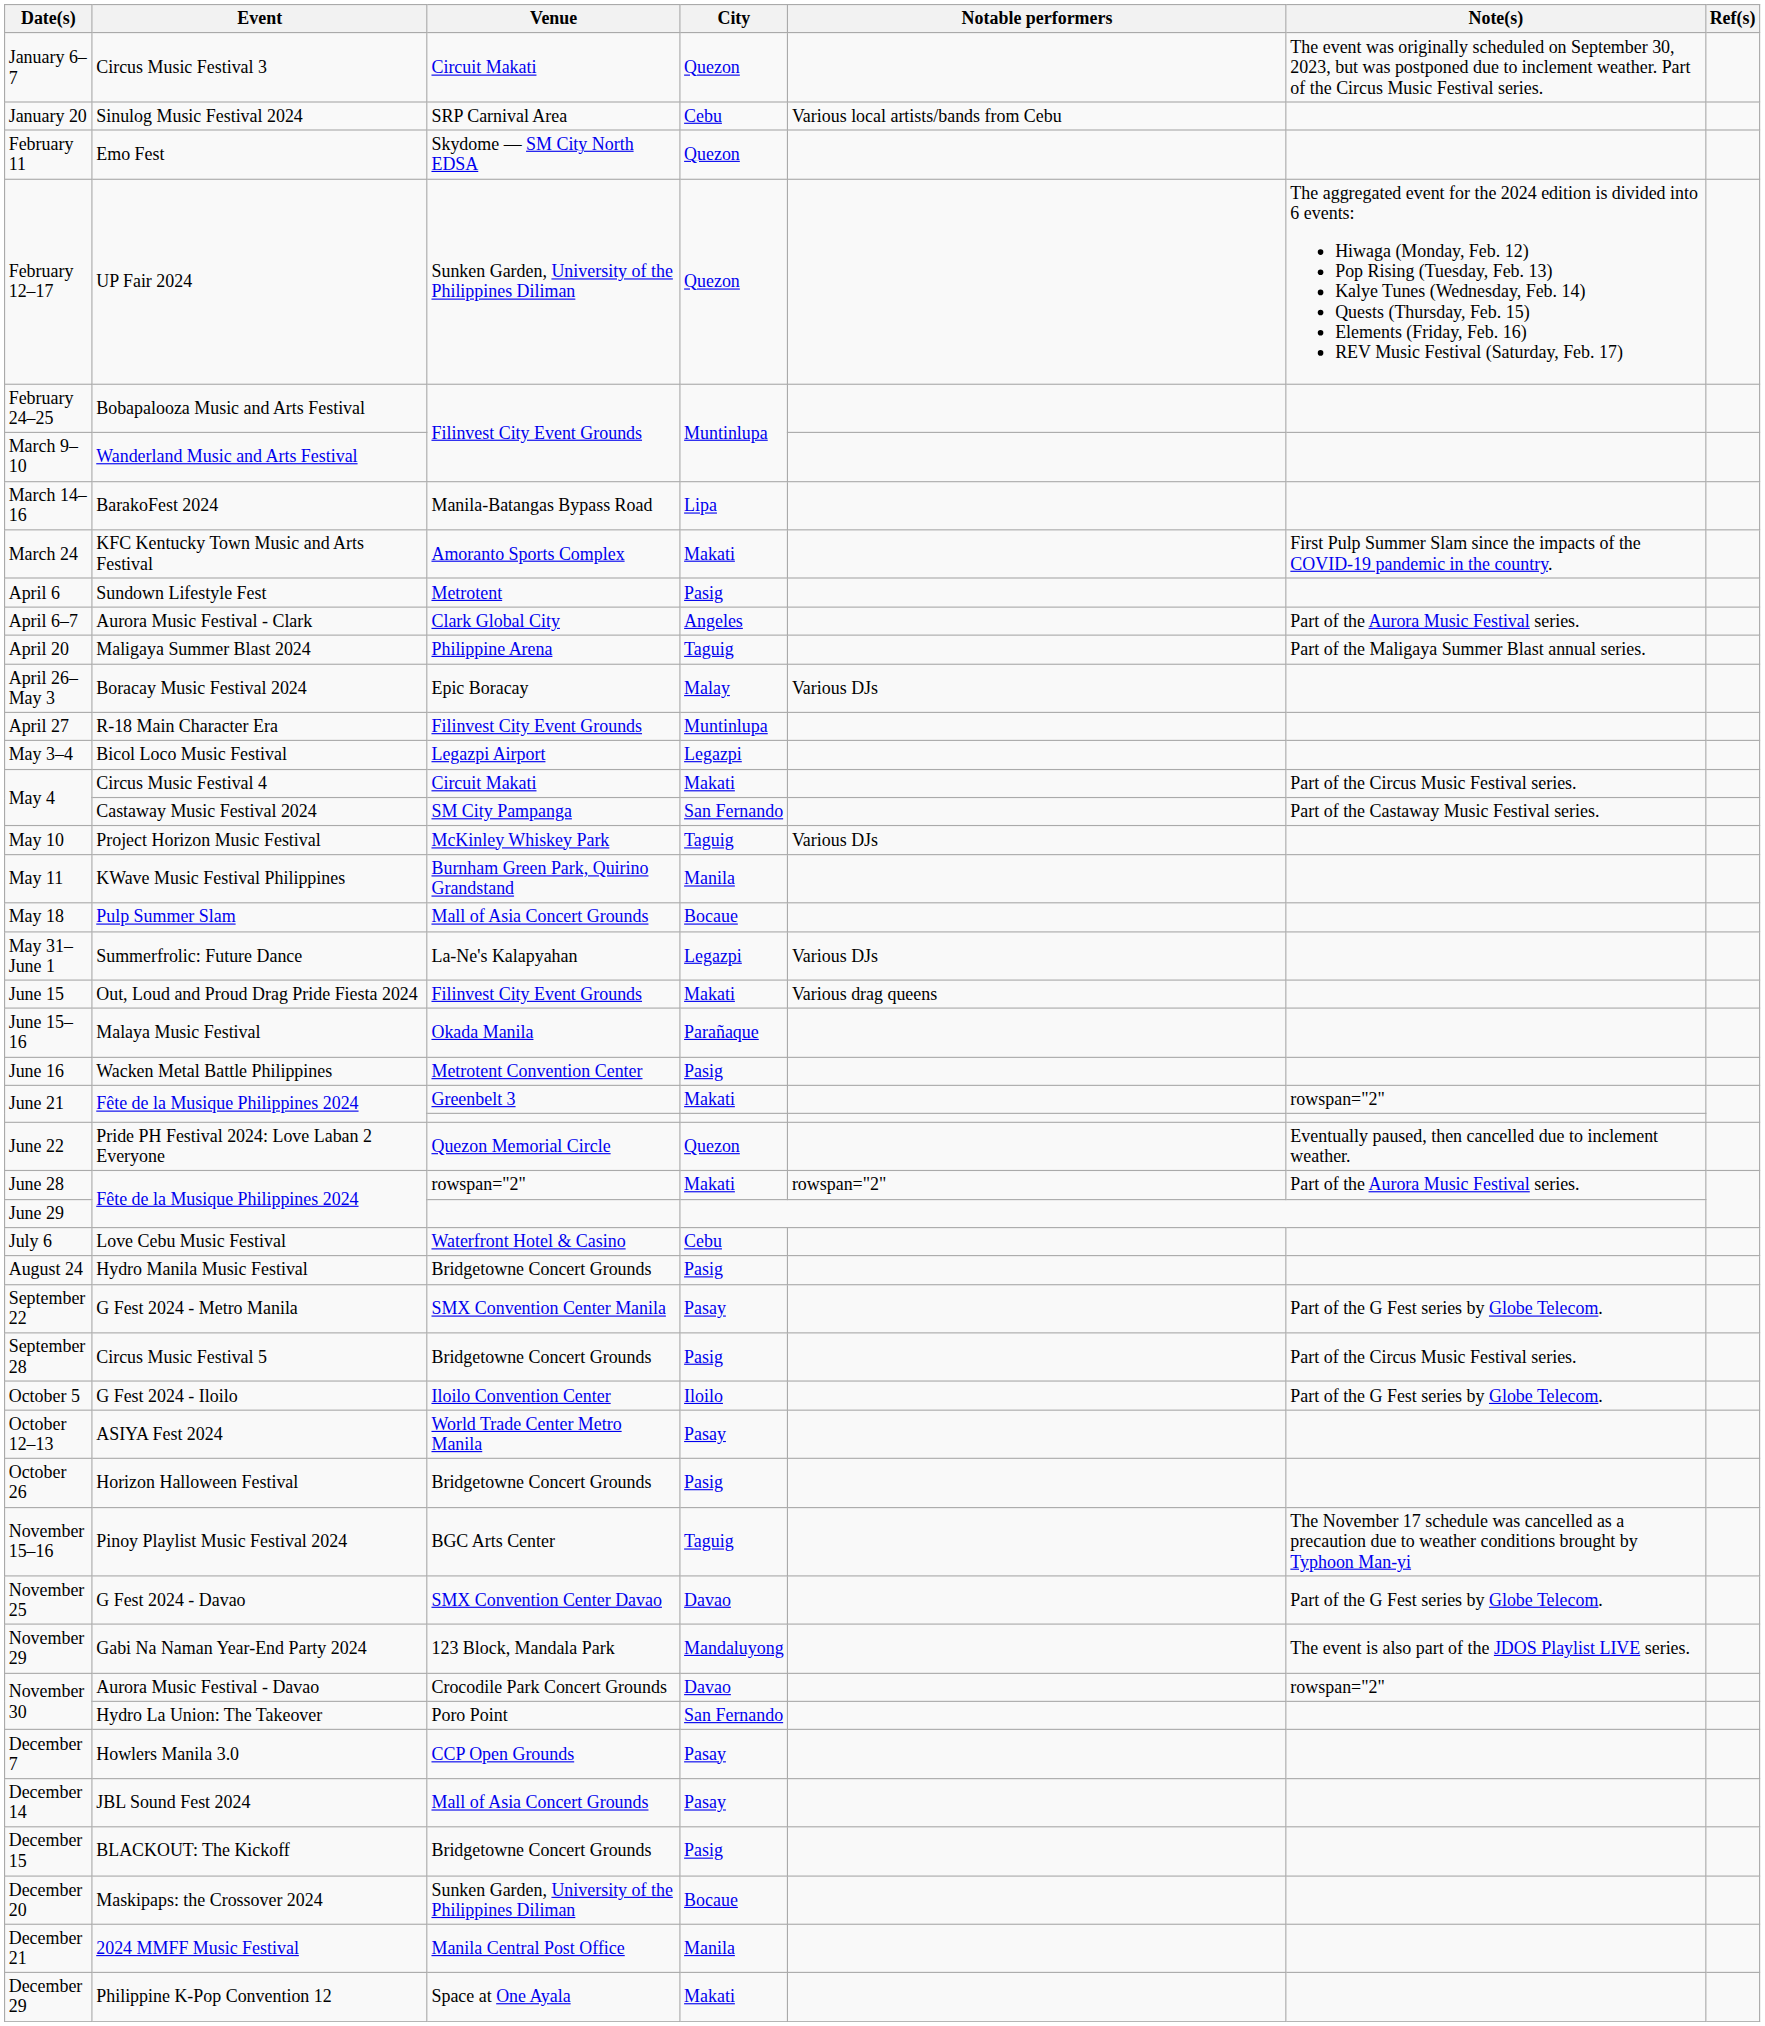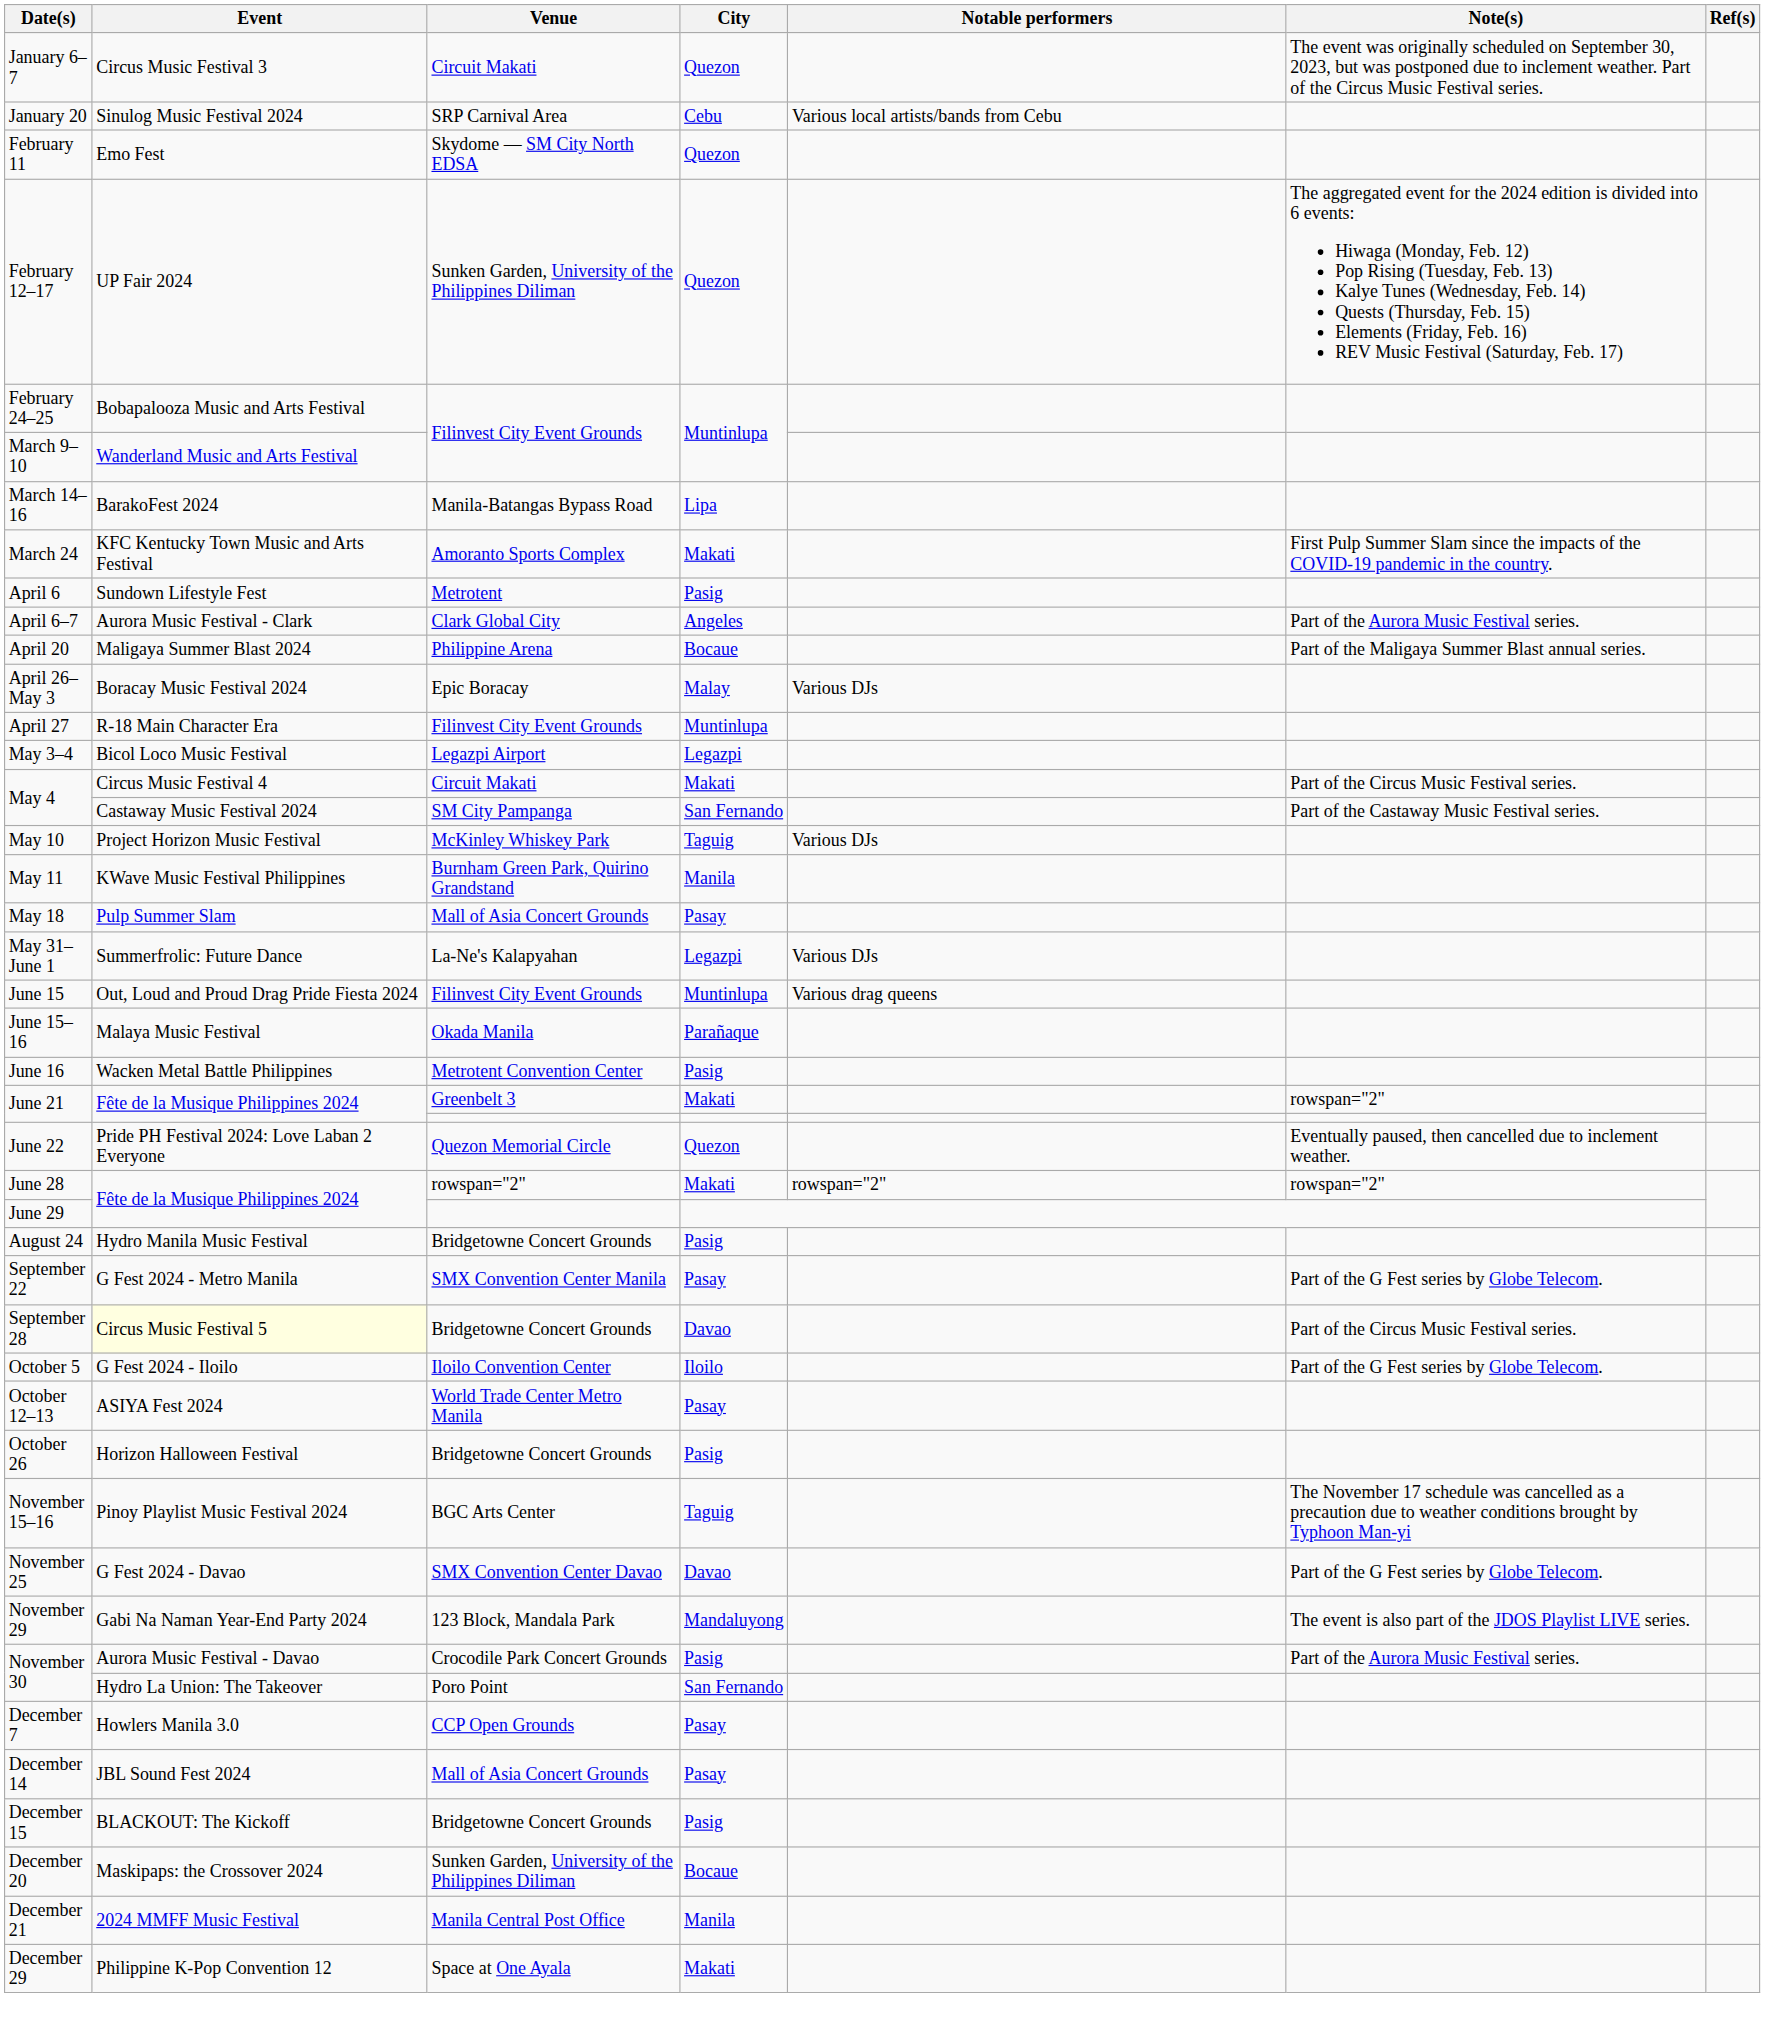(709, 649) Taguig -> (711, 649) Bocaue
(711, 917) Bocaue -> (705, 917) Pasay
(709, 994) Makati -> (726, 994) Muntinlupa
(1435, 1184) Part of the Aurora Music Festival series. -> (1338, 1184) rowspan="2"
- row: (30, 1241)
(182, 1357) no background -> (182, 1328) lightyellow background
(704, 1357) Pasig -> (707, 1328) Davao
(707, 1687) Davao -> (704, 1658) Pasig
(1338, 1687) rowspan="2" -> (1435, 1658) Part of the Aurora Music Festival series.
